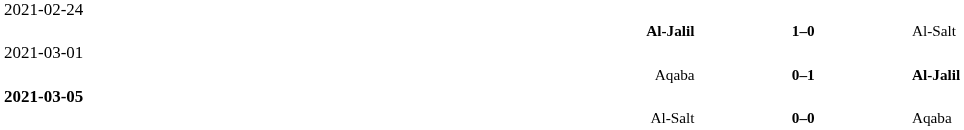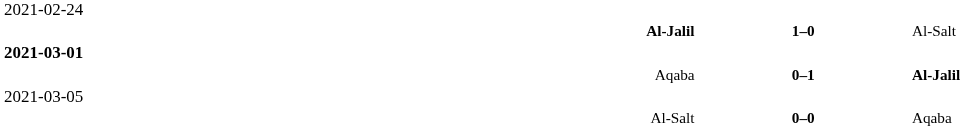(44, 53) normal -> (44, 53) bold
(44, 96) bold -> (44, 96) normal
